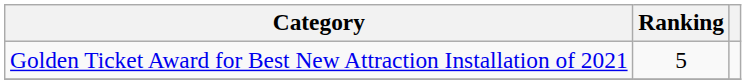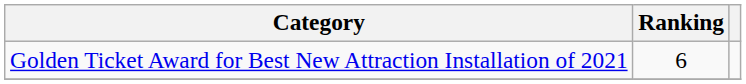(681, 60) 5 -> (681, 60) 6
